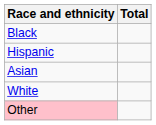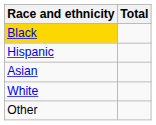(22, 33) no background -> (22, 33) gold background
(22, 110) pink background -> (22, 110) no background
